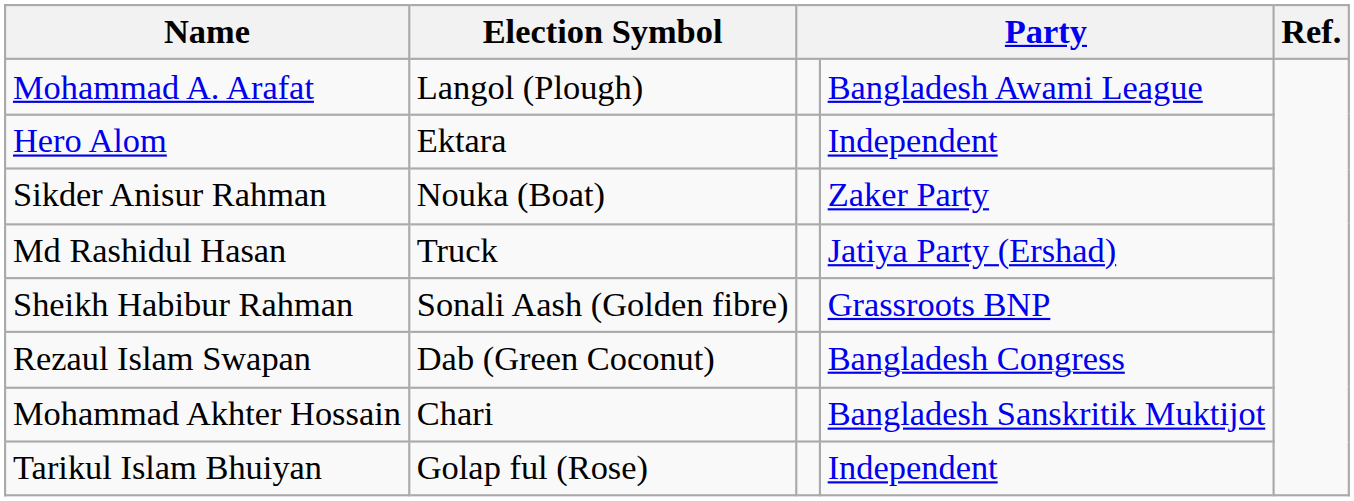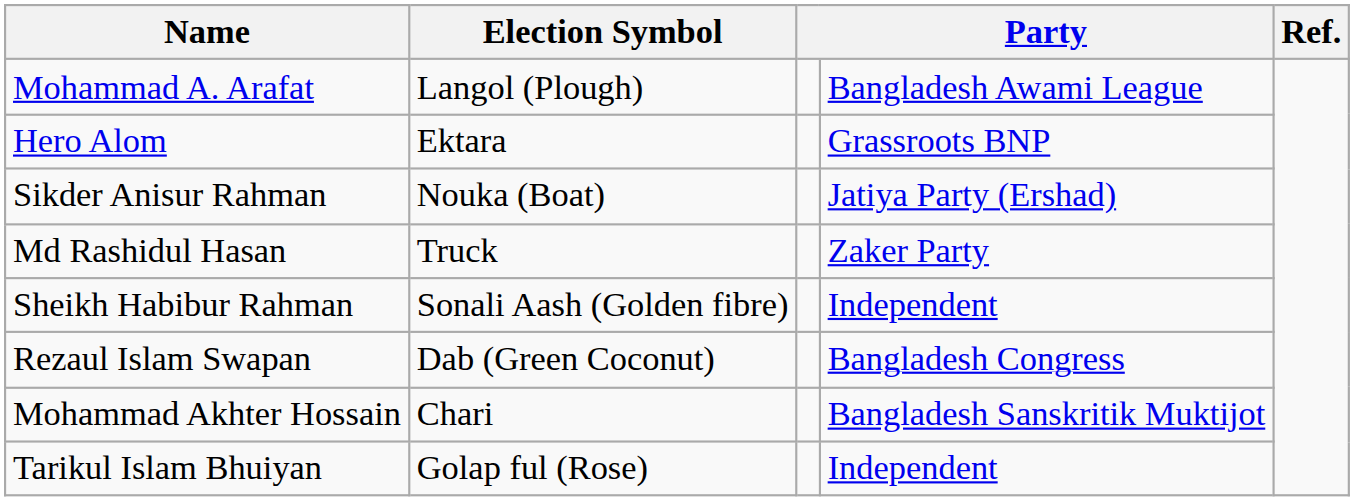(913, 140) Independent -> (939, 140) Grassroots BNP
(908, 195) Zaker Party -> (972, 195) Jatiya Party (Ershad)
(972, 250) Jatiya Party (Ershad) -> (908, 250) Zaker Party
(939, 304) Grassroots BNP -> (913, 304) Independent
